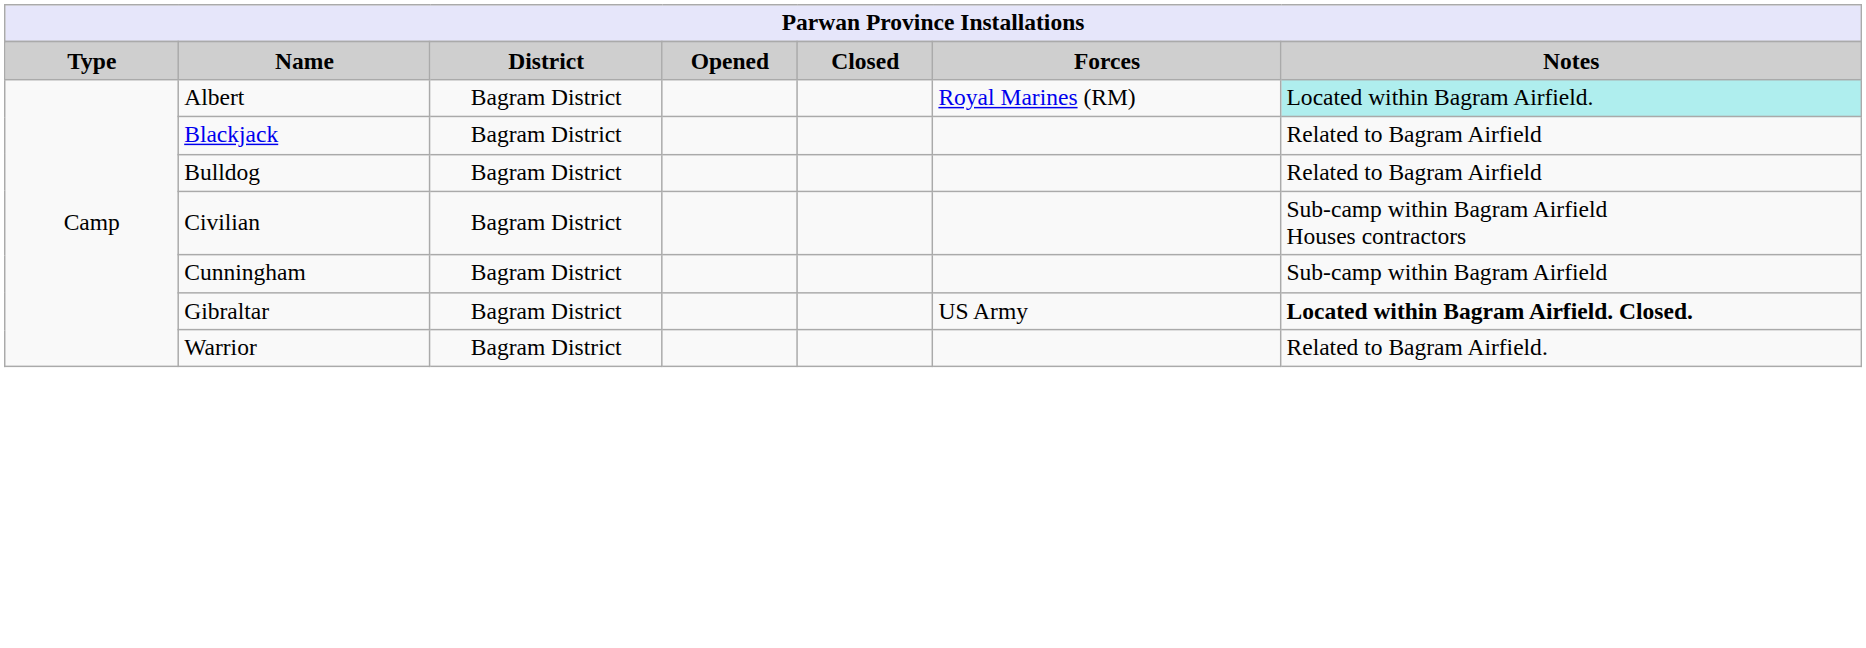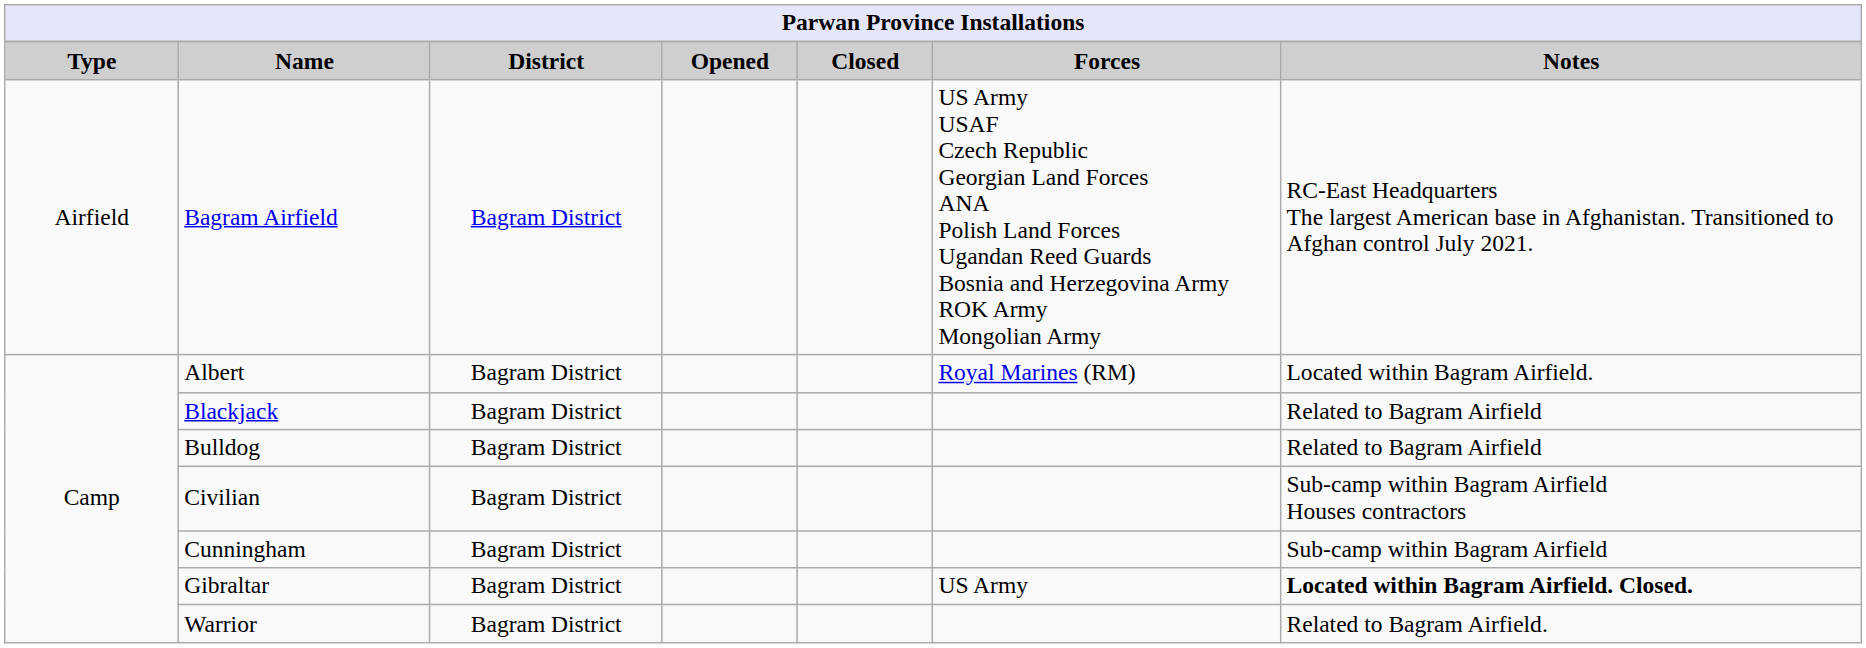+ row: (261, 216)
(1440, 97) paleturquoise background -> (1440, 373) no background
